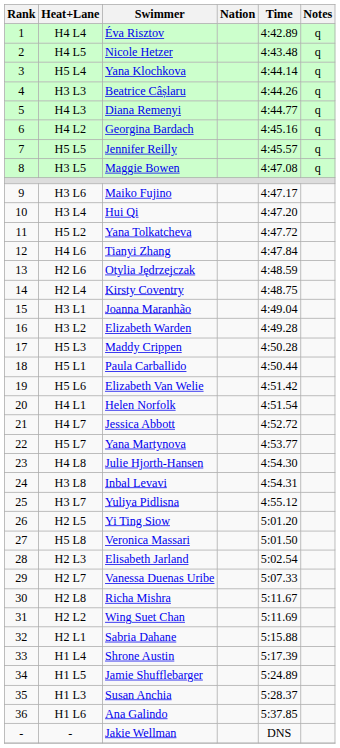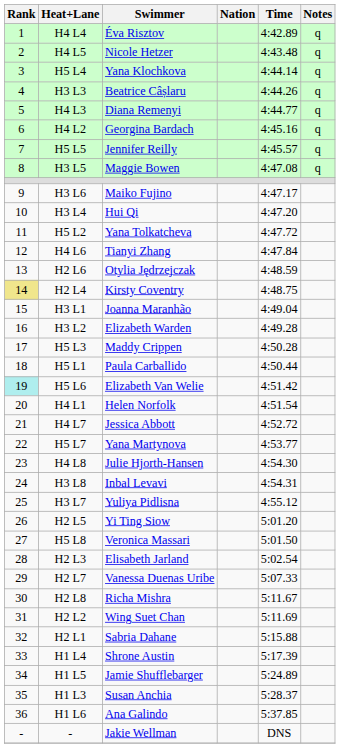(21, 289) no background -> (21, 289) khaki background
(21, 386) no background -> (21, 386) paleturquoise background
